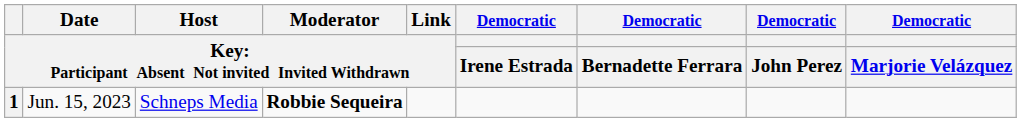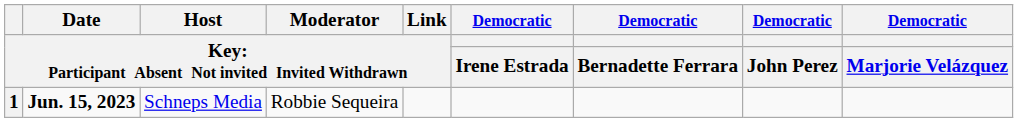(79, 102) normal -> (81, 102) bold
(335, 102) bold -> (334, 102) normal
